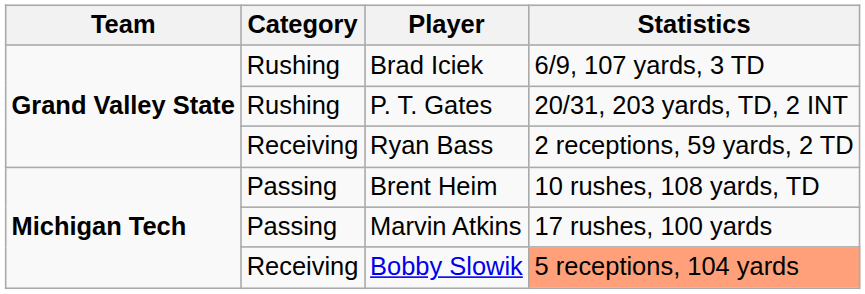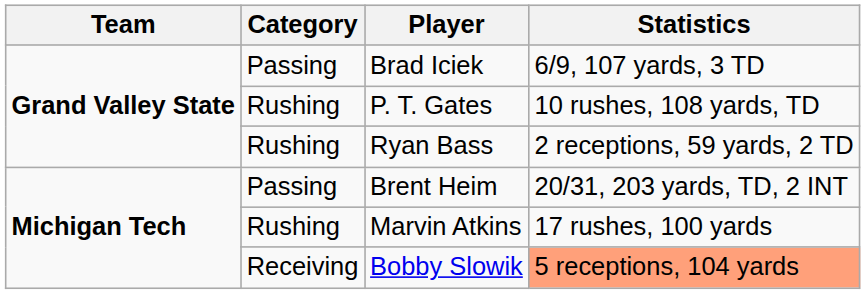(293, 65) Rushing -> (292, 65) Passing
(691, 105) 20/31, 203 yards, TD, 2 INT -> (677, 105) 10 rushes, 108 yards, TD
(303, 146) Receiving -> (293, 146) Rushing
(677, 186) 10 rushes, 108 yards, TD -> (691, 186) 20/31, 203 yards, TD, 2 INT
(292, 226) Passing -> (293, 226) Rushing
